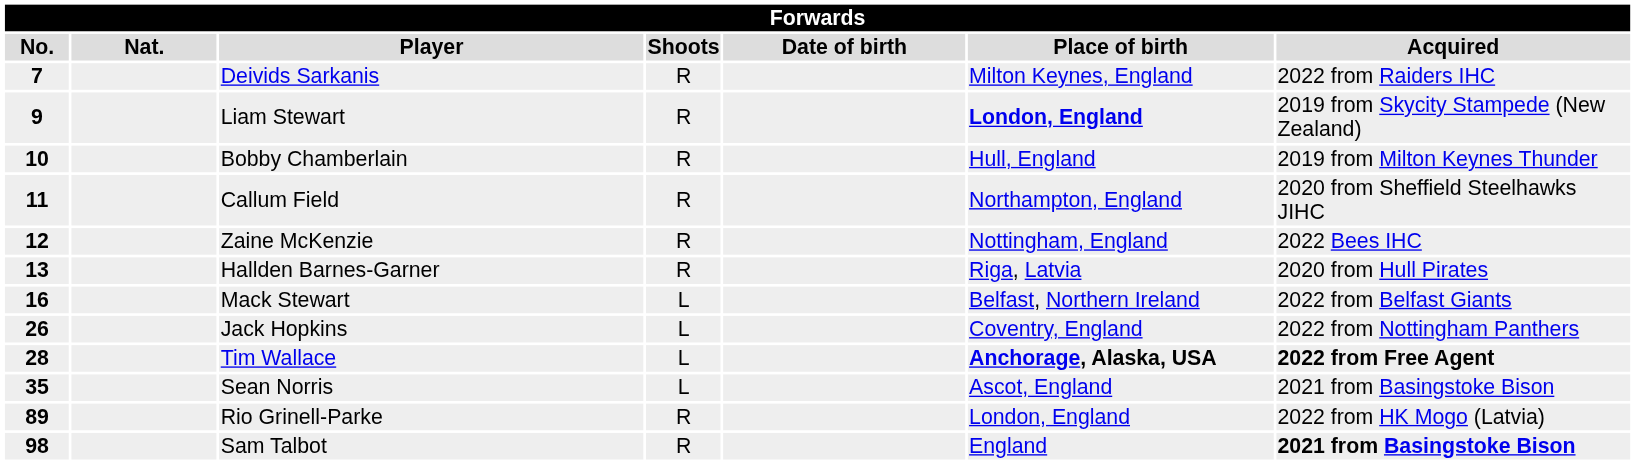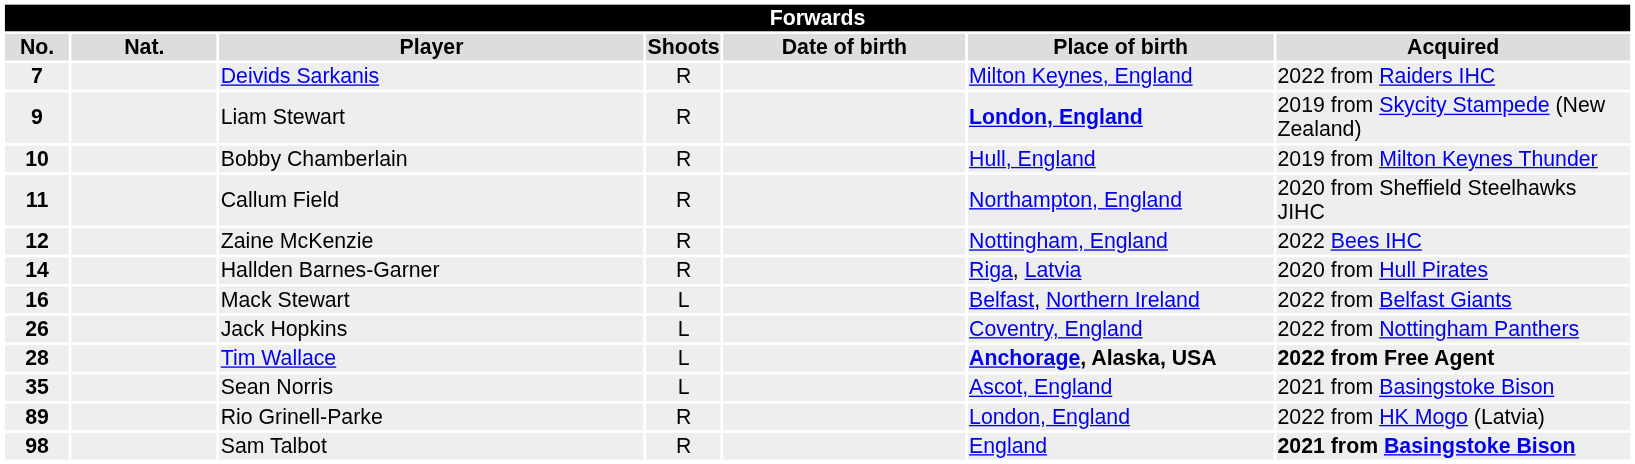(37, 270) 13 -> (37, 270) 14
